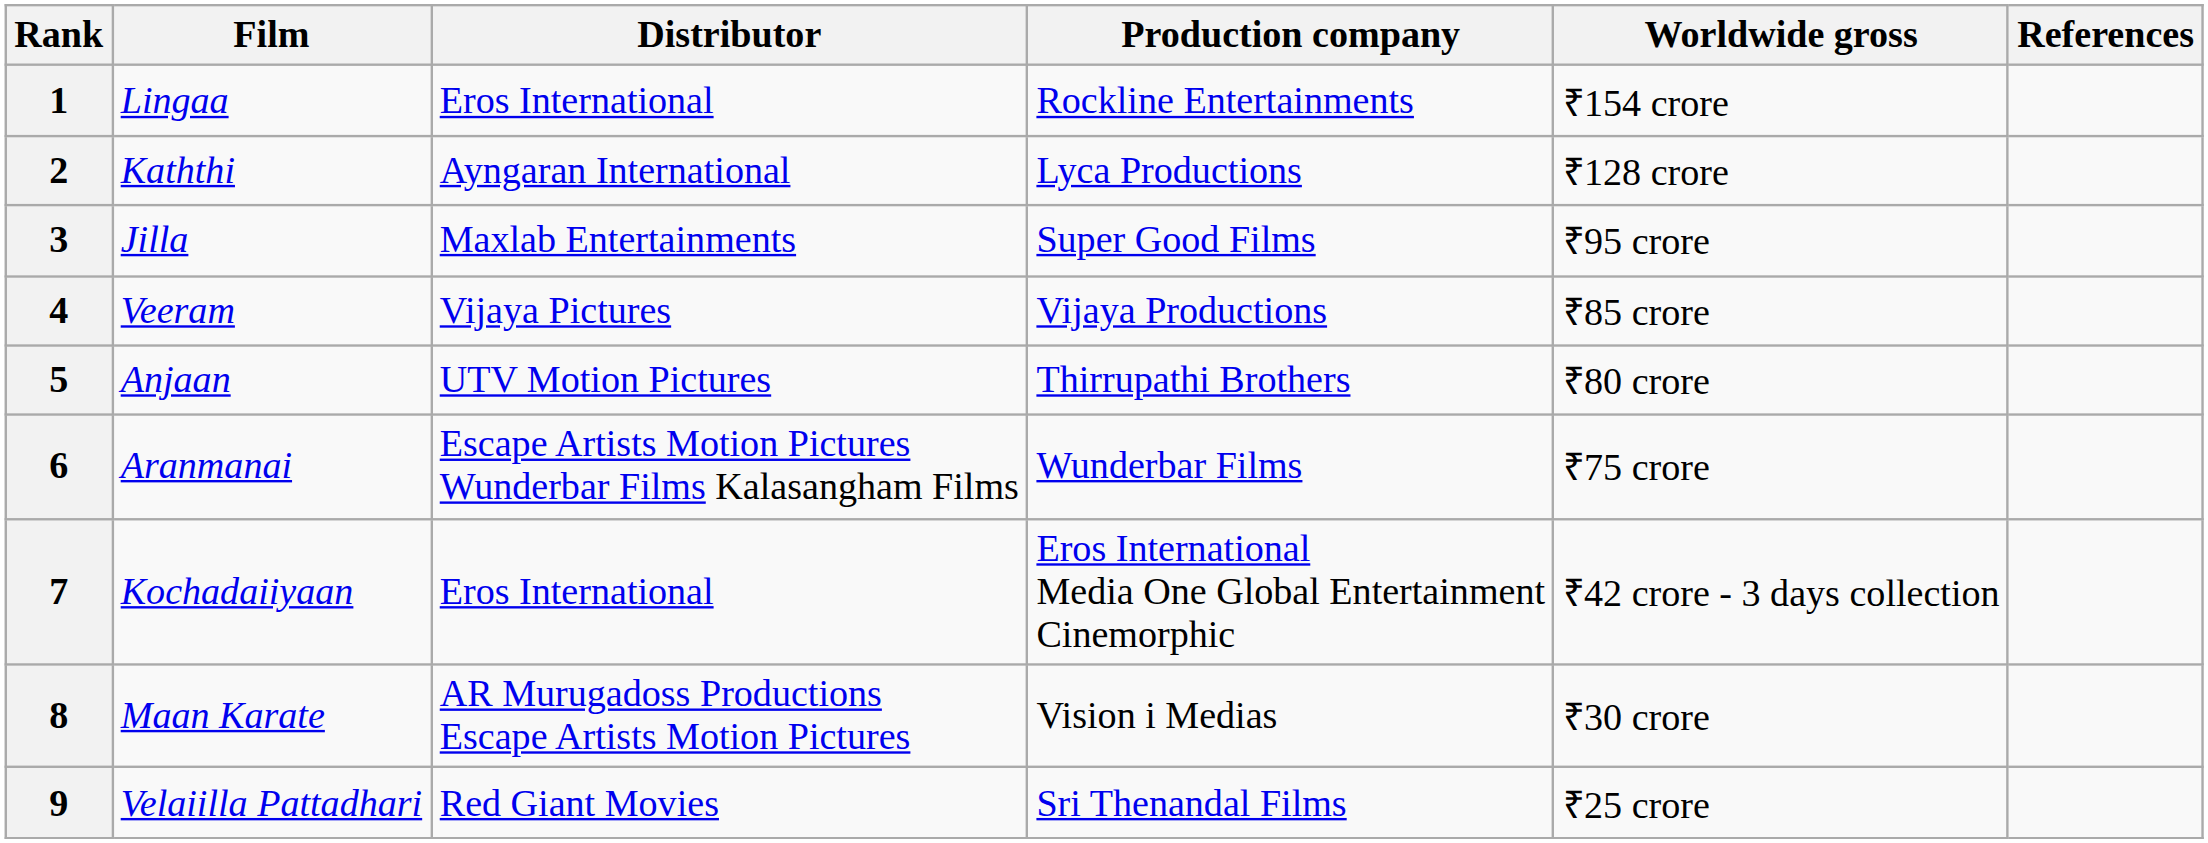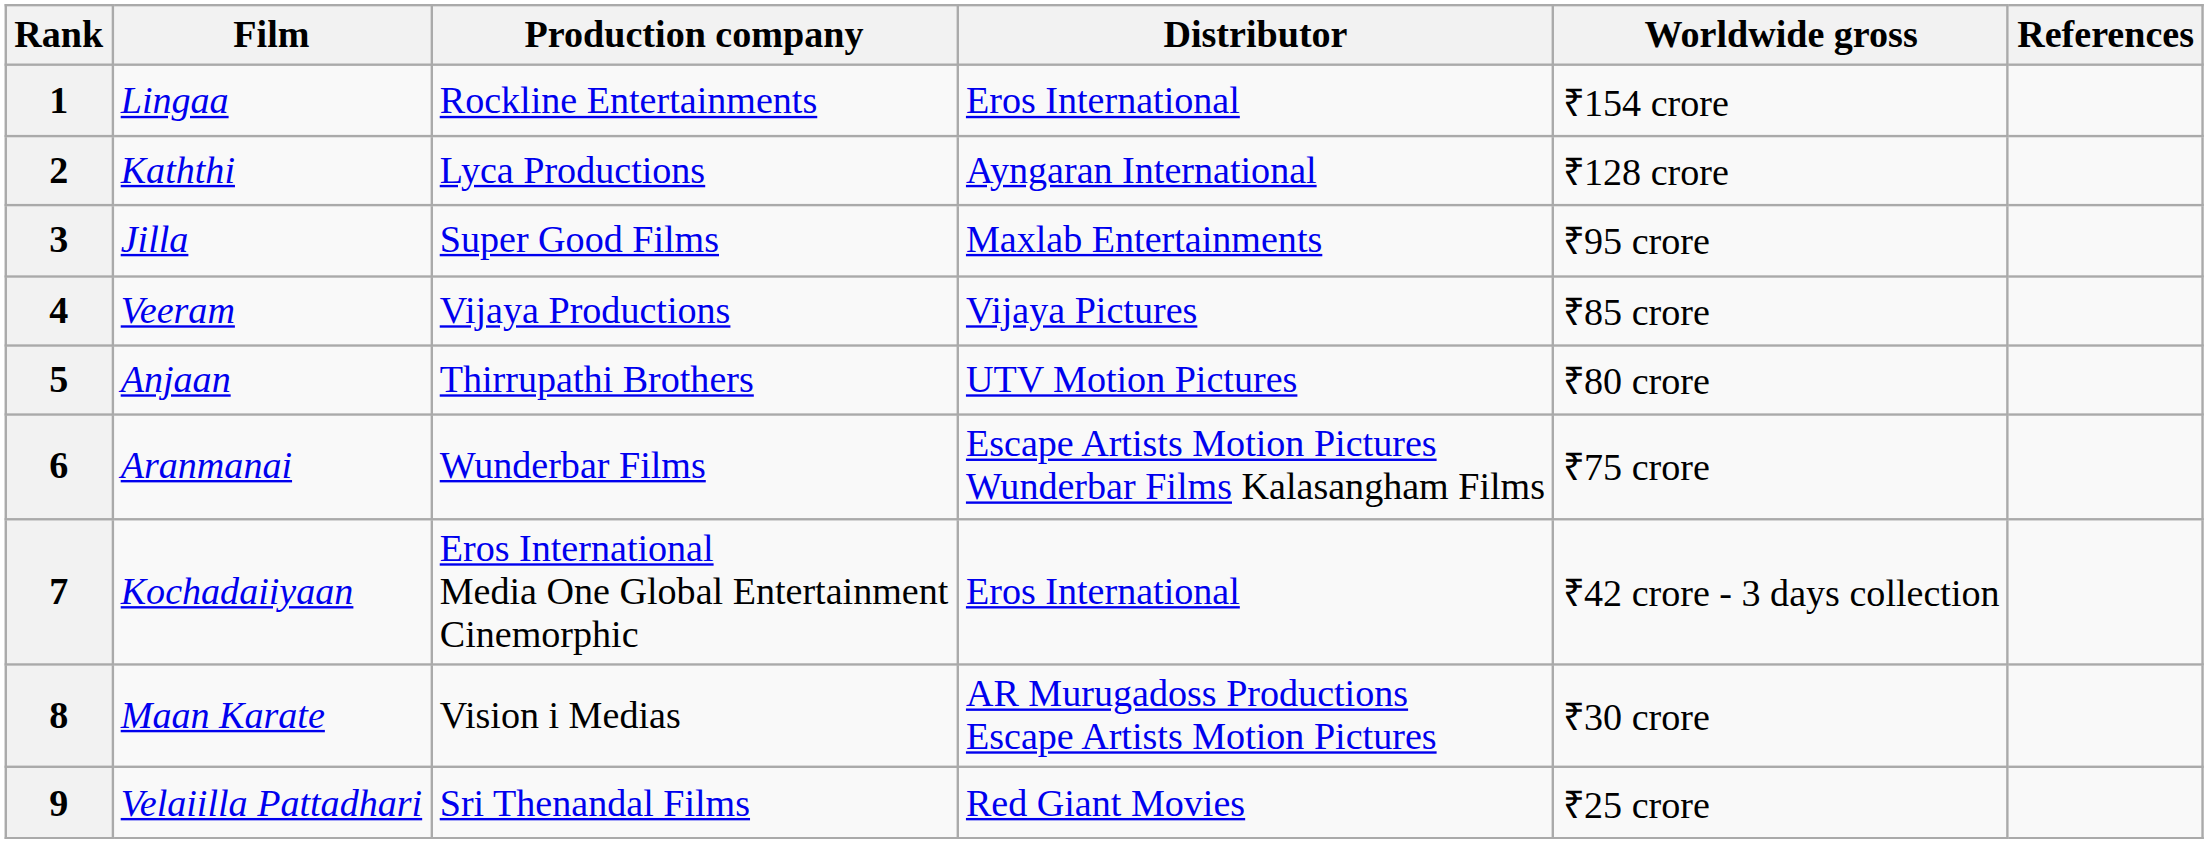columns swapped: (1291, 34) <-> (729, 34)
